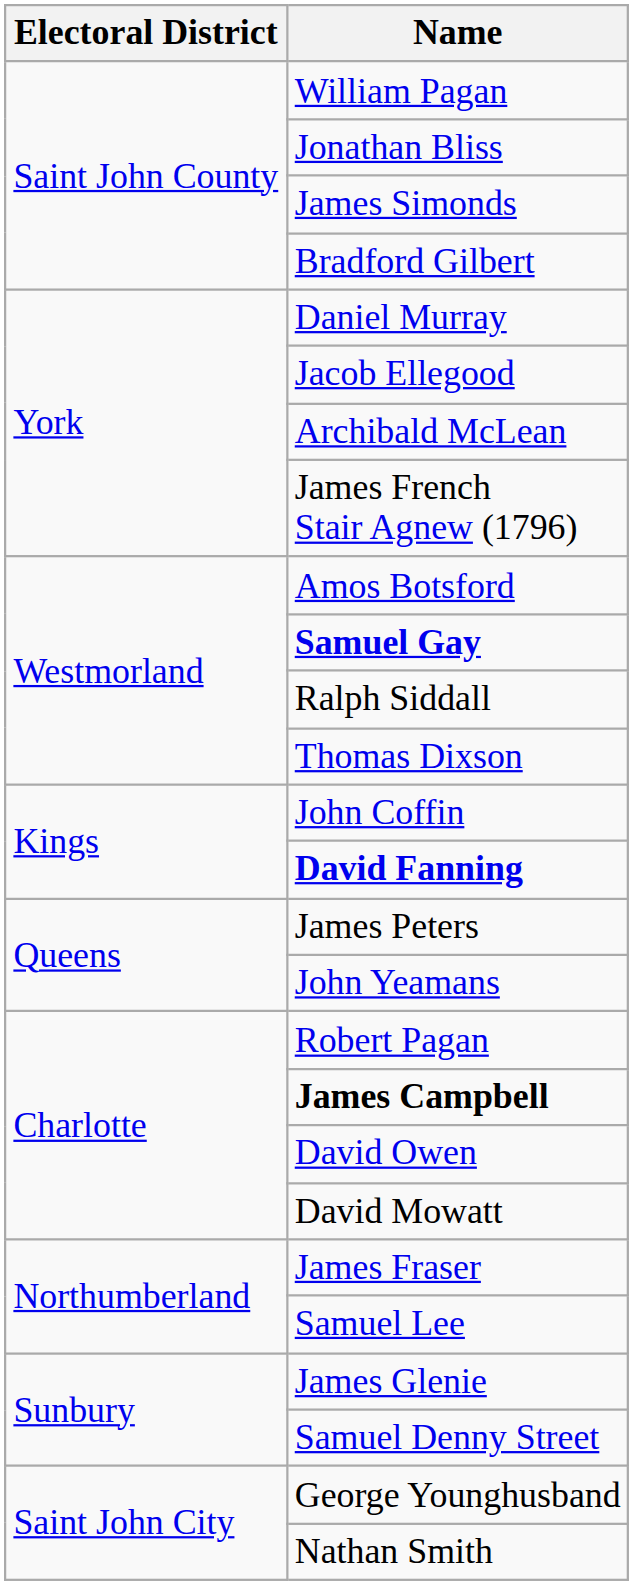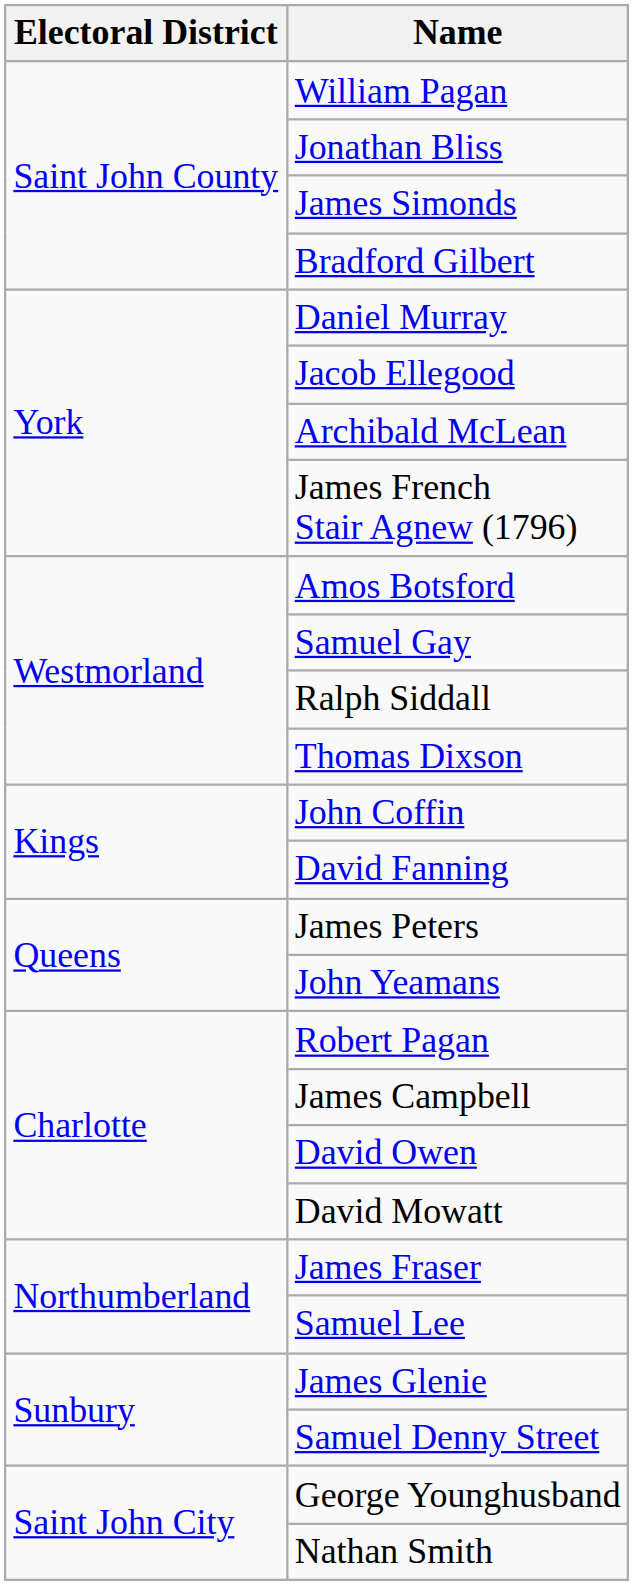(388, 641) bold -> (383, 641) normal
(409, 869) bold -> (402, 869) normal
(422, 1096) bold -> (413, 1096) normal
